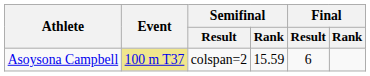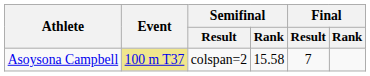(269, 60) 15.59 -> (269, 60) 15.58
(308, 60) 6 -> (308, 60) 7
